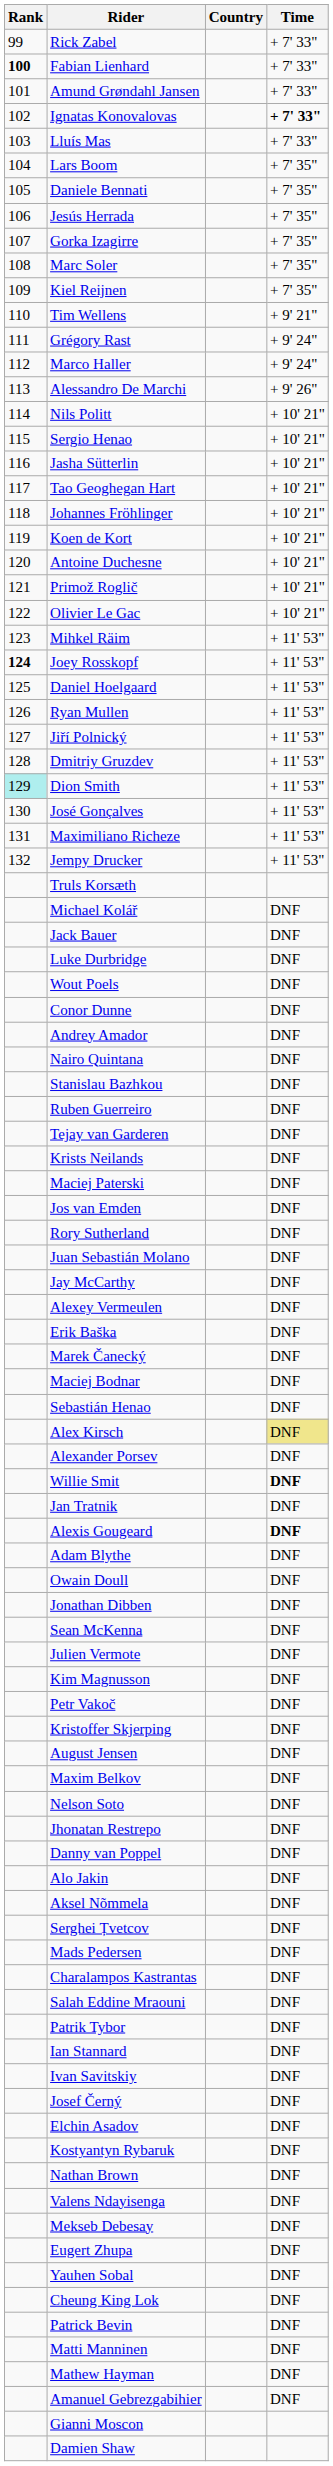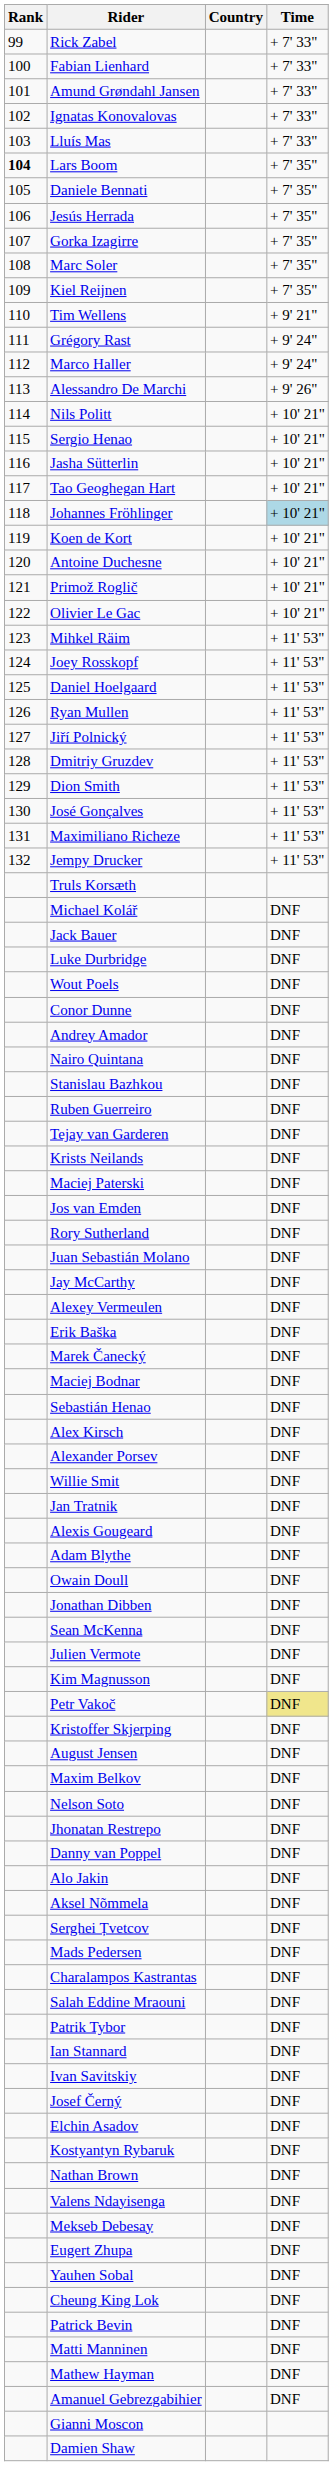(19, 66) bold -> (19, 66) normal
(296, 116) bold -> (294, 116) normal
(19, 165) normal -> (19, 165) bold
(297, 513) no background -> (297, 513) lightblue background
(19, 662) bold -> (19, 662) normal
(19, 786) paleturquoise background -> (19, 786) no background
(285, 1431) khaki background -> (285, 1431) no background
(285, 1480) bold -> (285, 1480) normal
(285, 1530) bold -> (285, 1530) normal
(285, 1704) no background -> (285, 1704) khaki background
